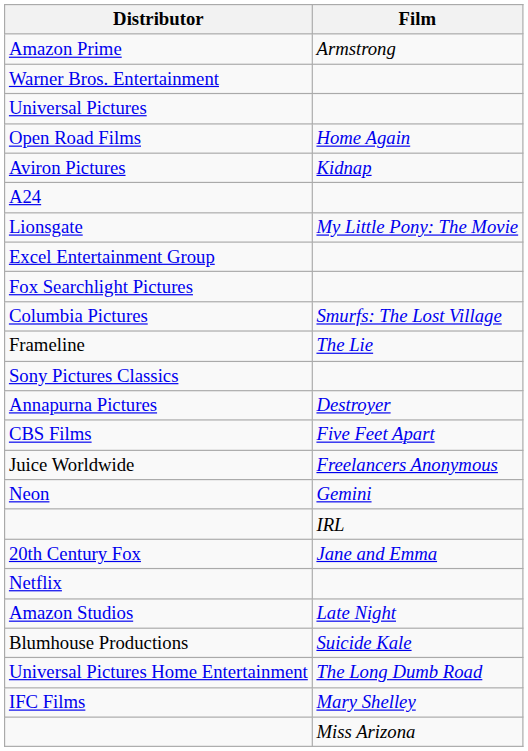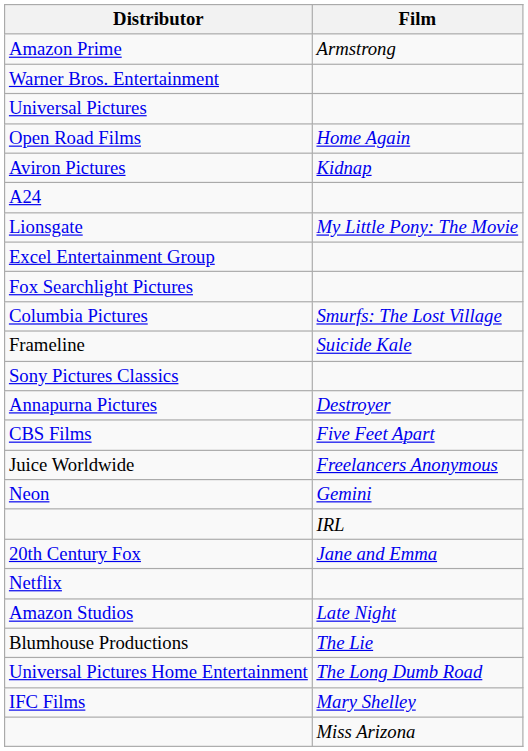(345, 345) The Lie -> (364, 345) Suicide Kale
(364, 642) Suicide Kale -> (345, 642) The Lie
